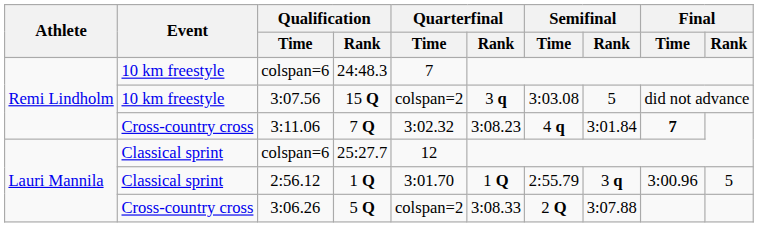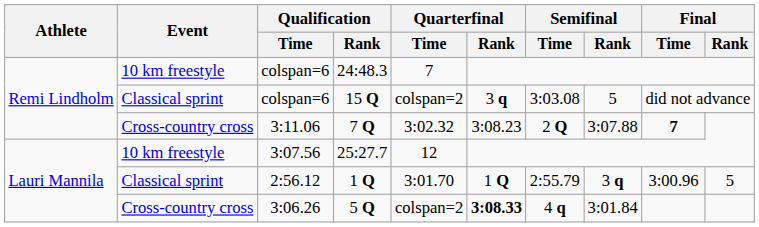(173, 99) 10 km freestyle -> (172, 99) Classical sprint
(295, 99) 3:07.56 -> (295, 99) colspan=6
(554, 126) 4 q -> (555, 126) 2 Q
(612, 126) 3:01.84 -> (613, 126) 3:07.88
(172, 153) Classical sprint -> (173, 153) 10 km freestyle
(295, 153) colspan=6 -> (295, 153) 3:07.56
(496, 208) normal -> (496, 208) bold
(554, 208) 2 Q -> (555, 208) 4 q
(612, 208) 3:07.88 -> (613, 208) 3:01.84
